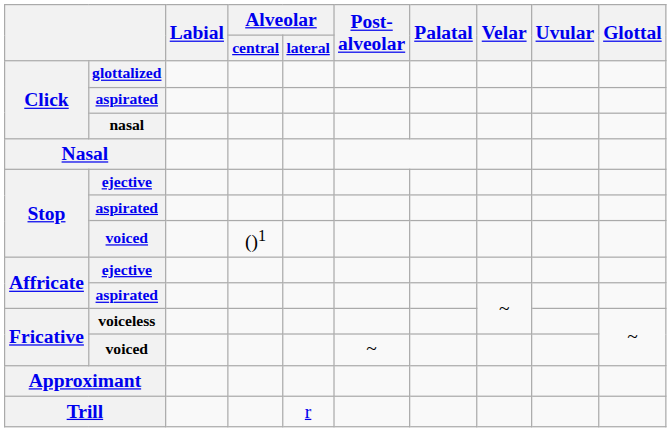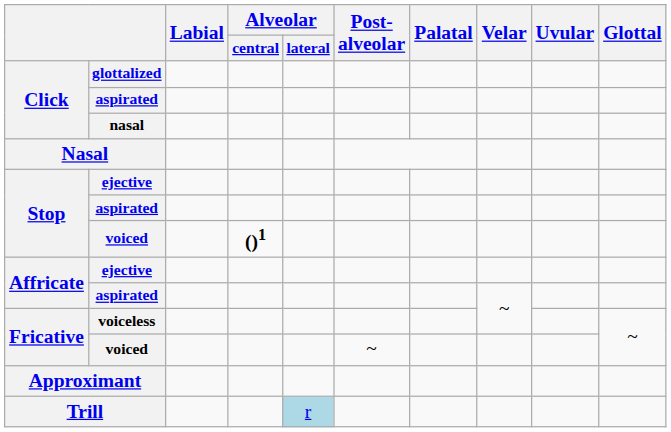(256, 238) normal -> (256, 238) bold
(308, 411) no background -> (308, 411) lightblue background
